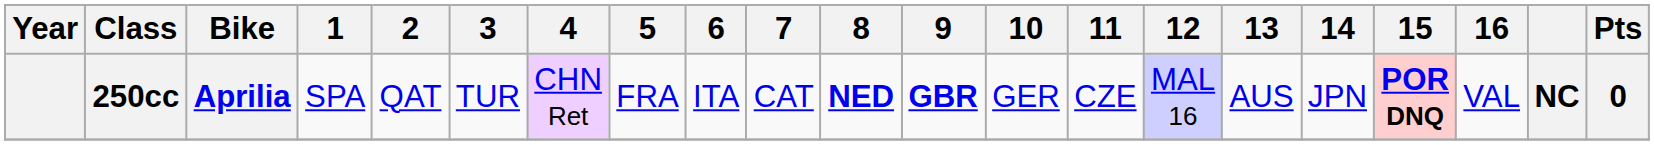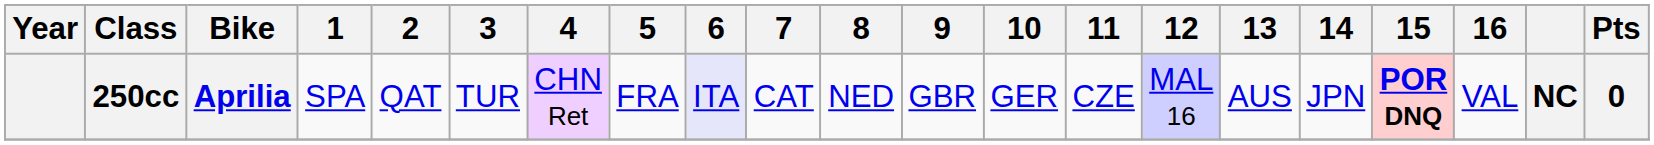(716, 96) no background -> (716, 96) lavender background
(861, 96) bold -> (861, 96) normal
(943, 96) bold -> (942, 96) normal
